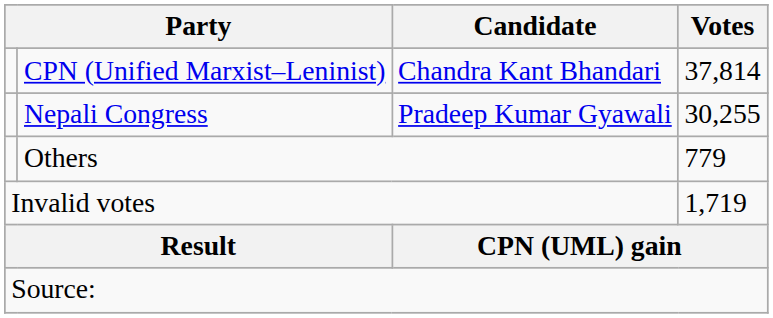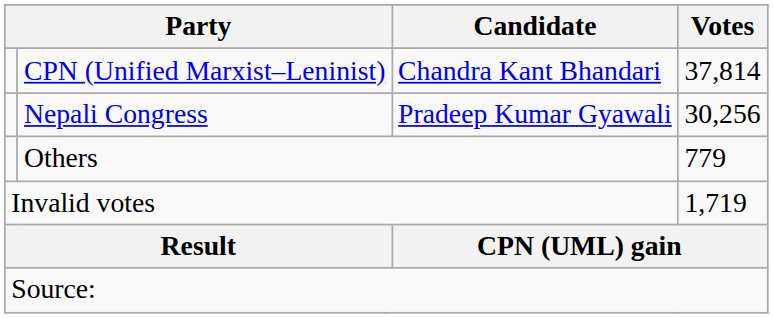(723, 114) 30,255 -> (723, 114) 30,256
